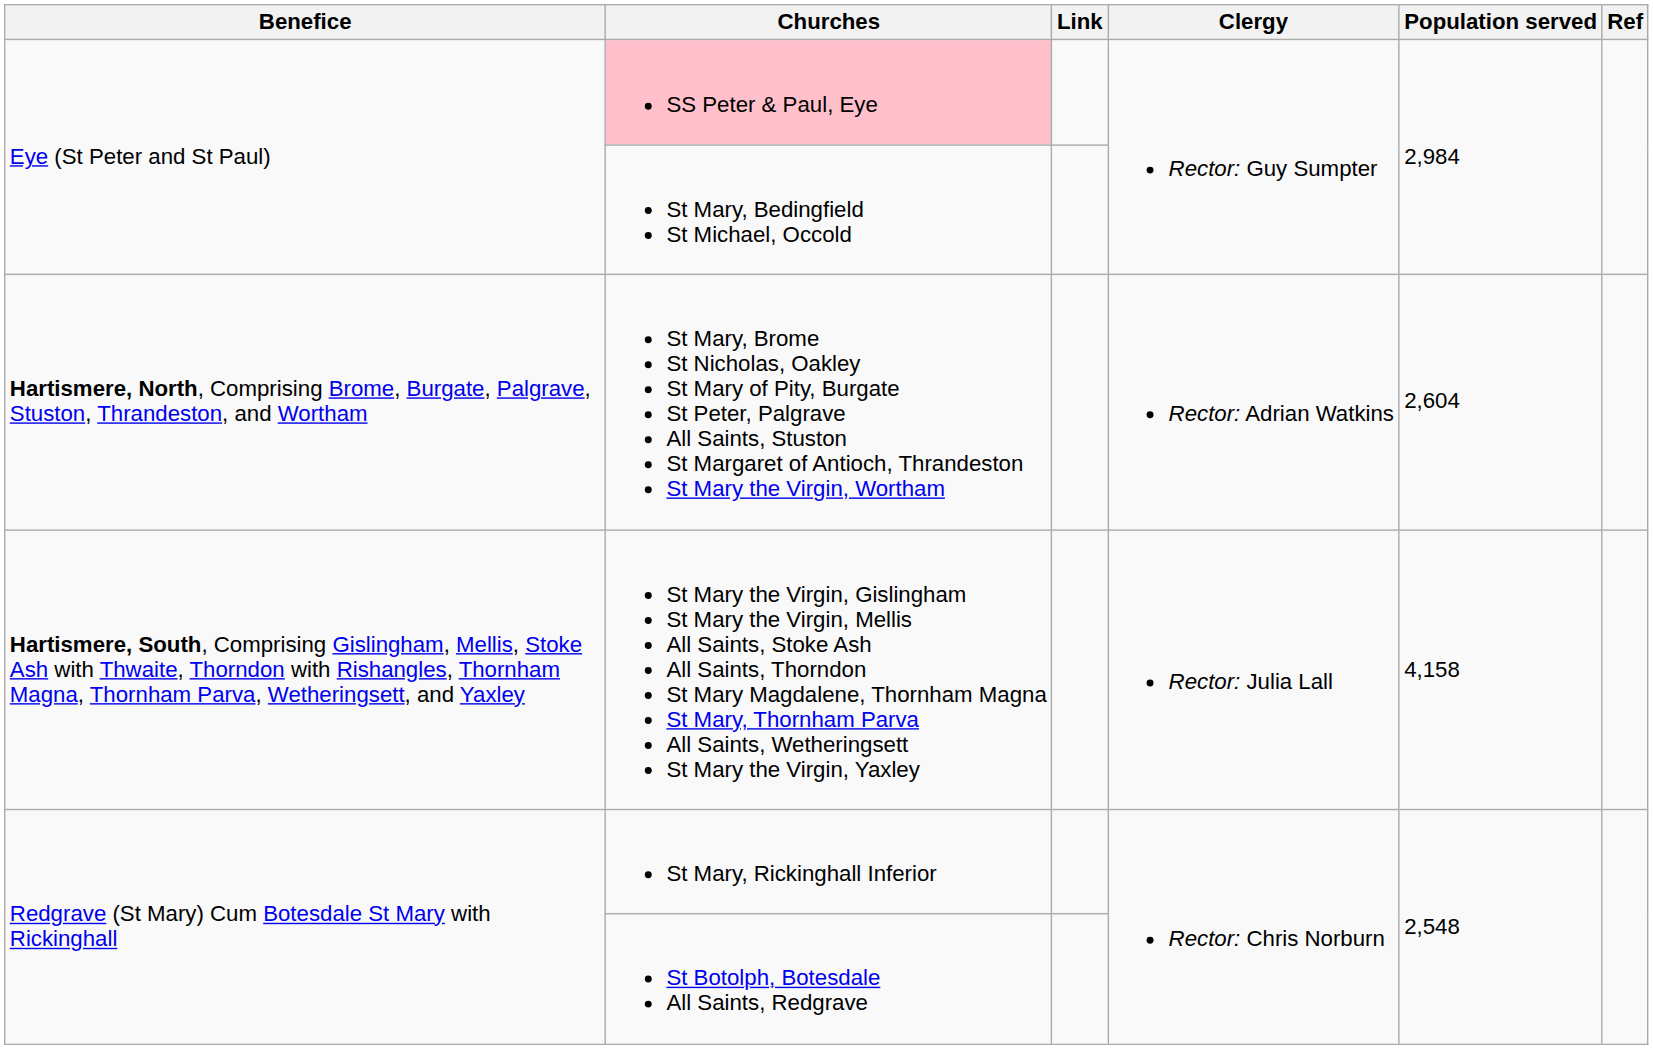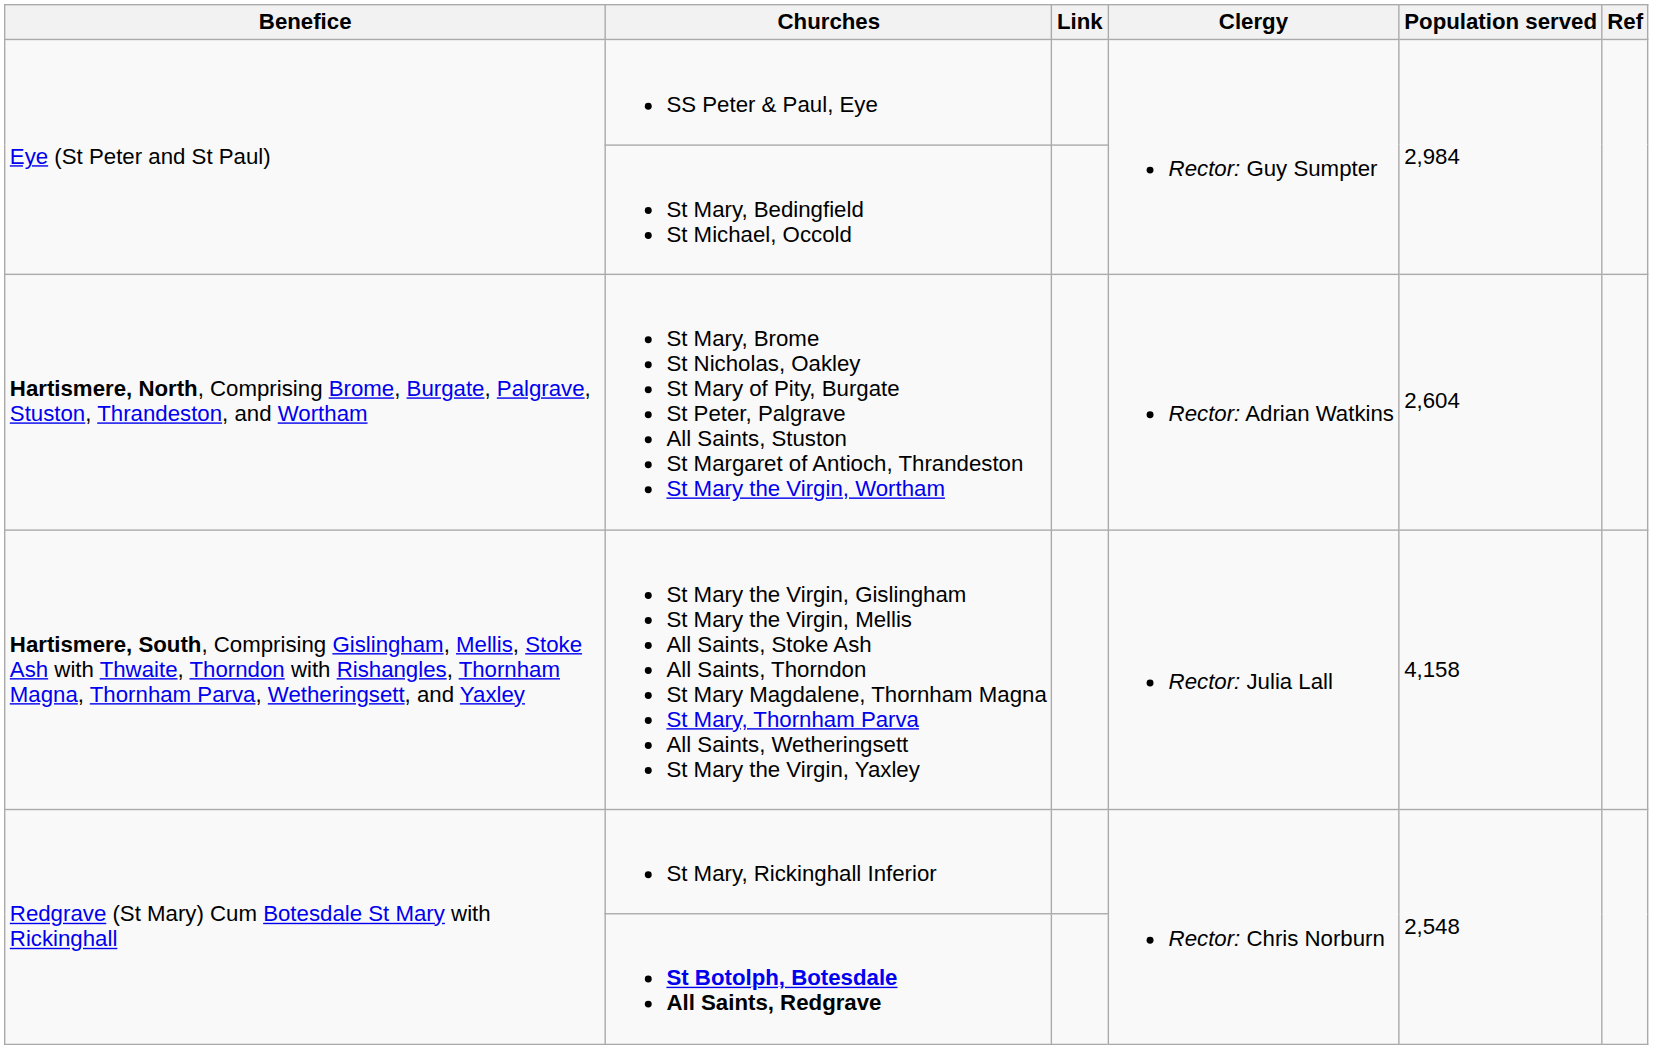(829, 105) pink background -> (829, 105) no background
(829, 992) normal -> (829, 992) bold
